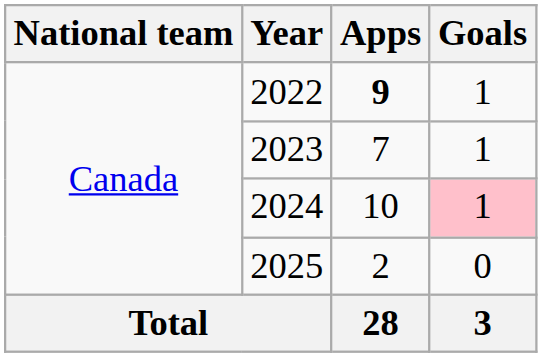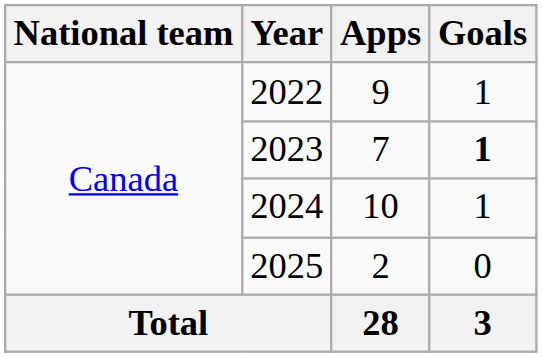(381, 91) bold -> (381, 91) normal
(483, 149) normal -> (483, 149) bold
(483, 206) pink background -> (483, 206) no background
